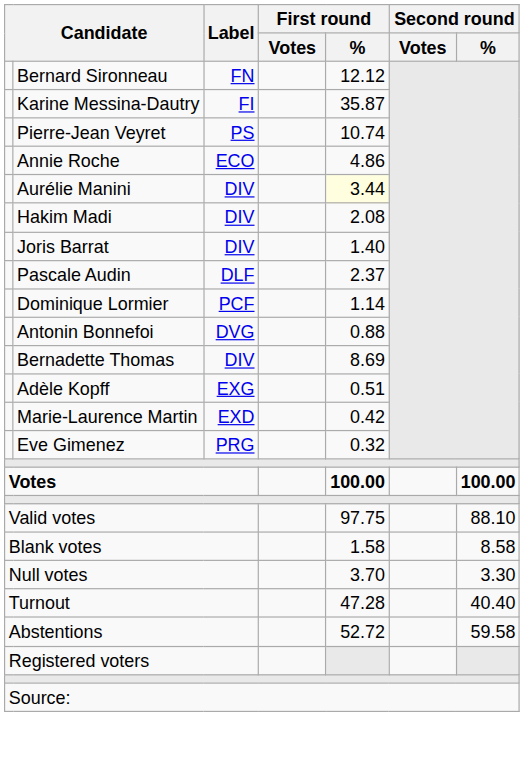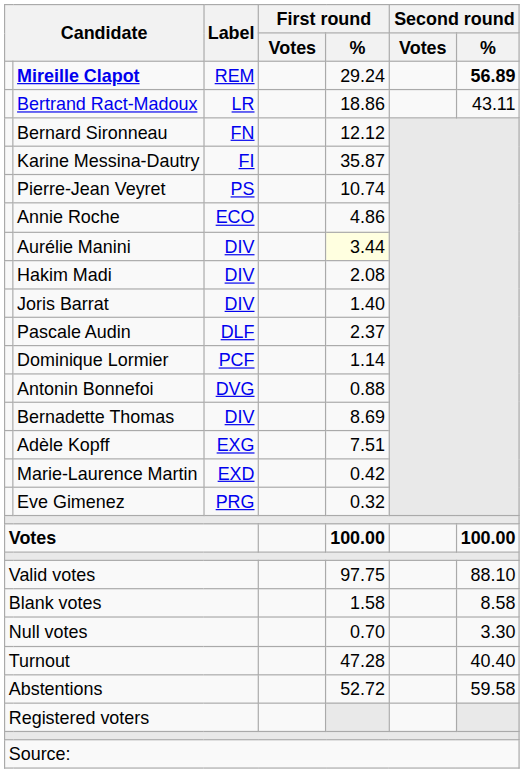+ row: (78, 76)
+ row: (107, 104)
(368, 388) 0.51 -> (368, 445) 7.51
(368, 575) 3.70 -> (368, 632) 0.70
